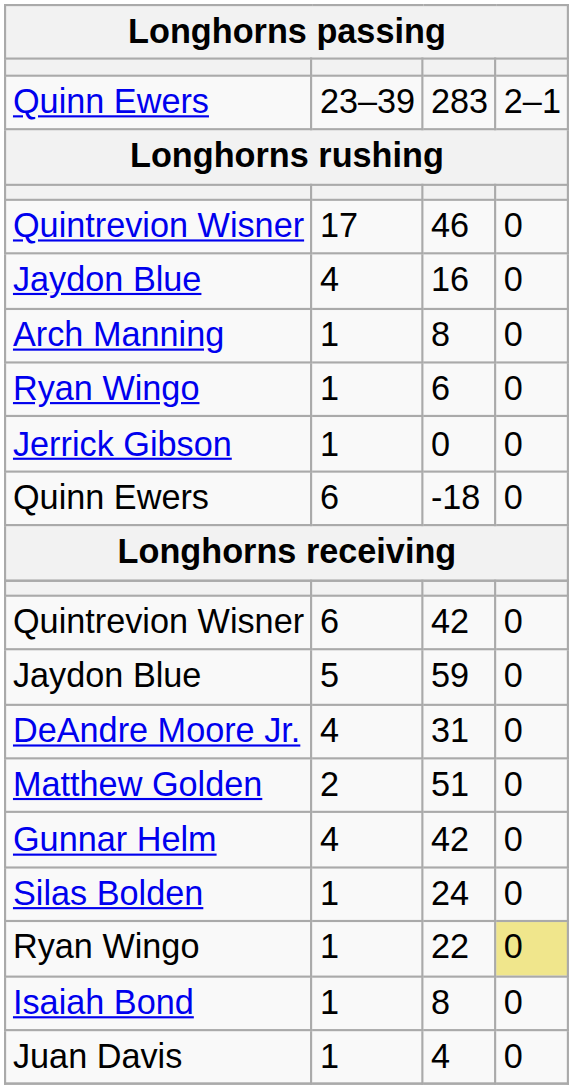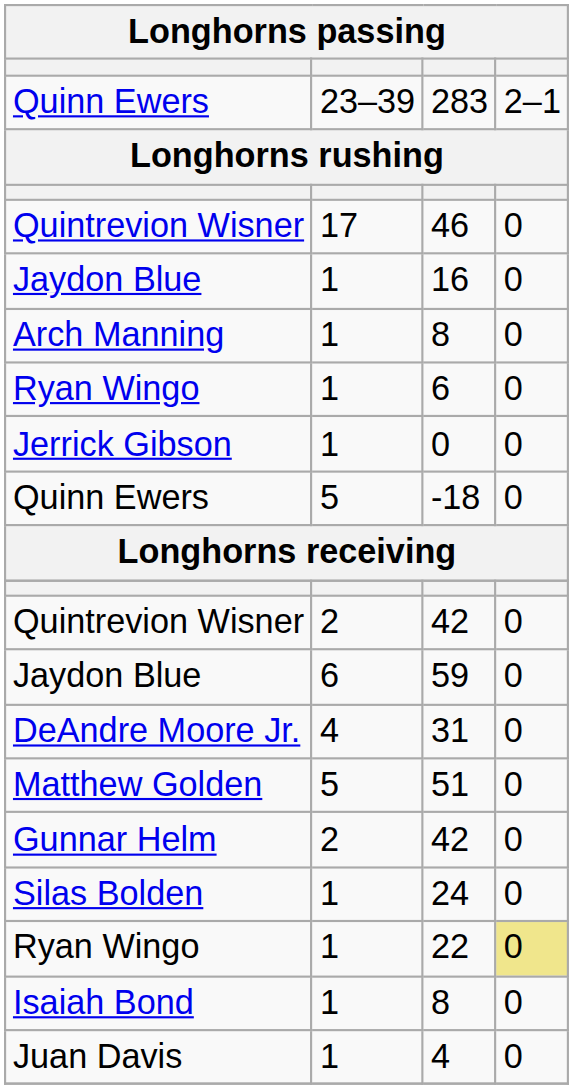(329, 280) 4 -> (329, 280) 1
(329, 497) 6 -> (329, 497) 5
(329, 622) 6 -> (329, 622) 2
(329, 676) 5 -> (329, 676) 6
(329, 784) 2 -> (329, 784) 5
(329, 839) 4 -> (329, 839) 2
